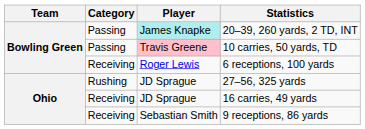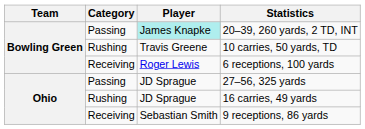(107, 47) Passing -> (107, 47) Rushing
(173, 47) pink background -> (173, 47) no background
(107, 81) Rushing -> (107, 81) Passing
(111, 98) Receiving -> (107, 98) Rushing
